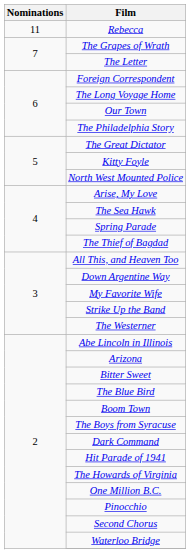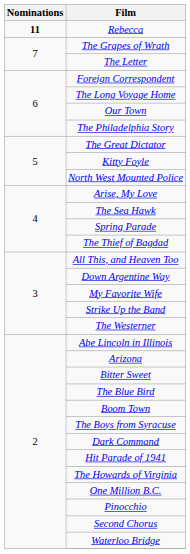(35, 29) normal -> (35, 29) bold
